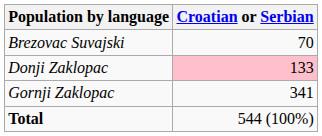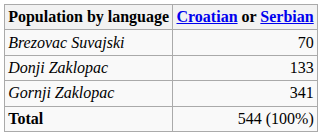(302, 67) pink background -> (302, 67) no background
